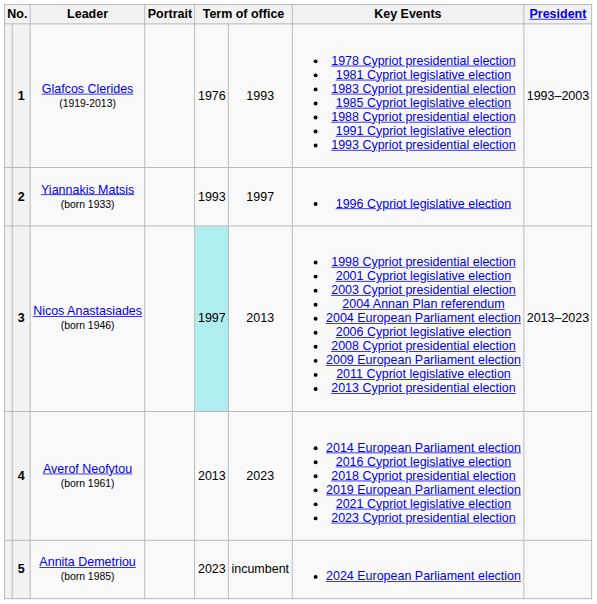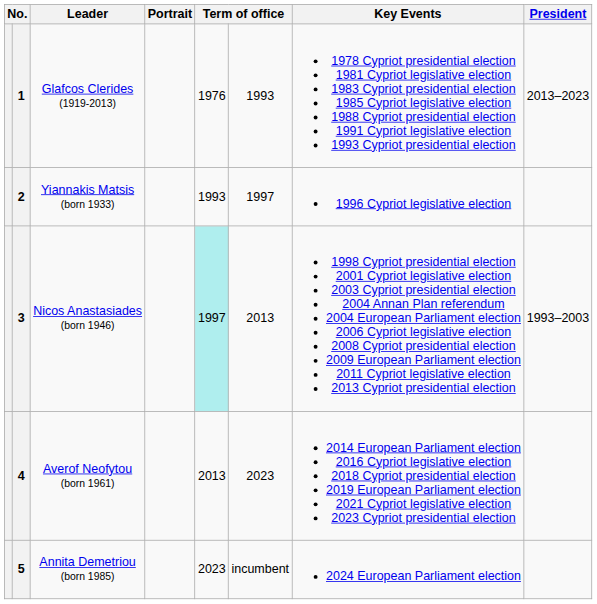(558, 95) 1993–2003 -> (558, 95) 2013–2023
(558, 318) 2013–2023 -> (558, 318) 1993–2003
